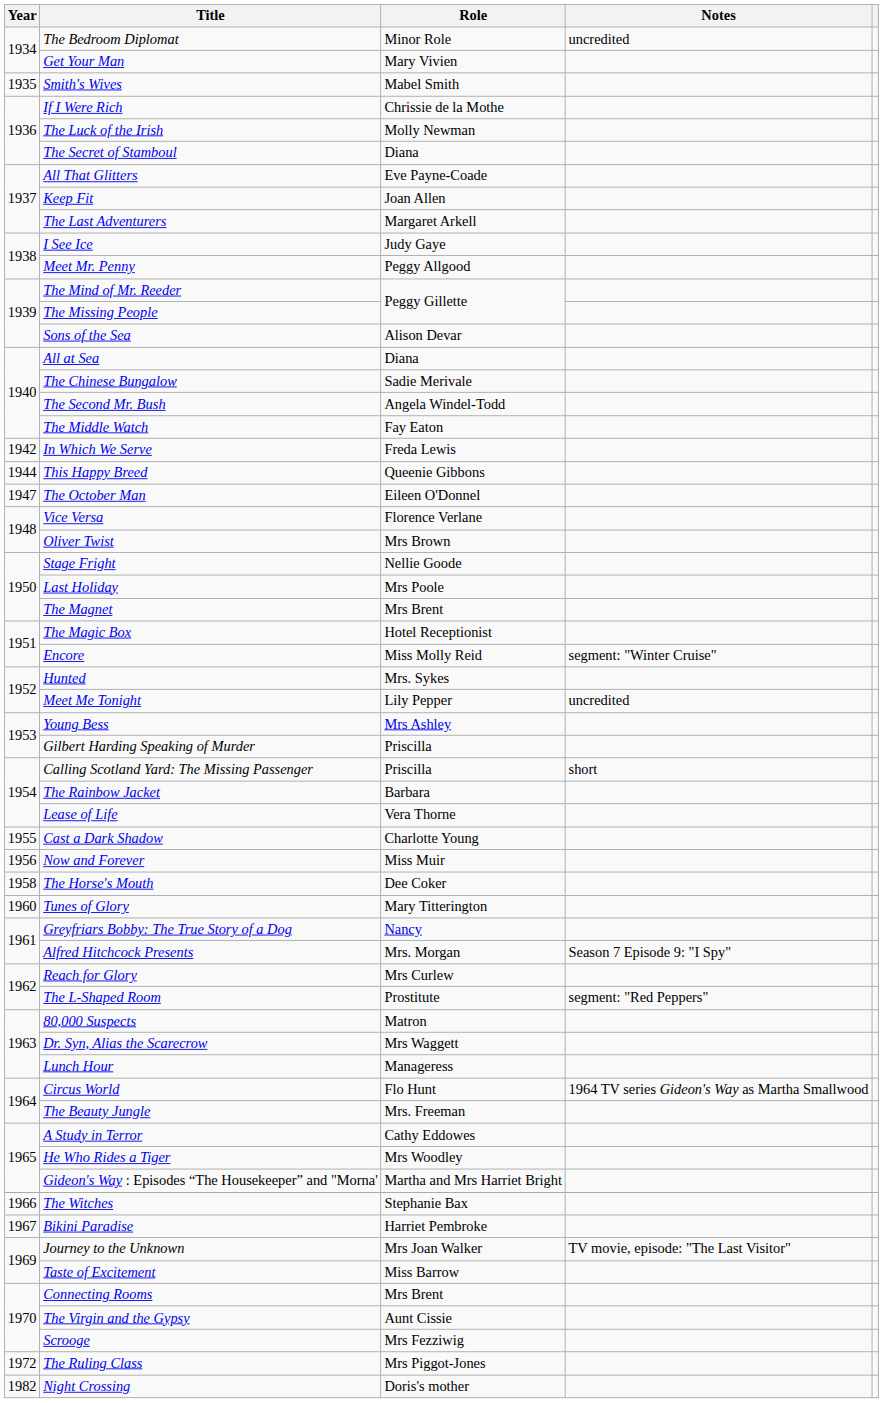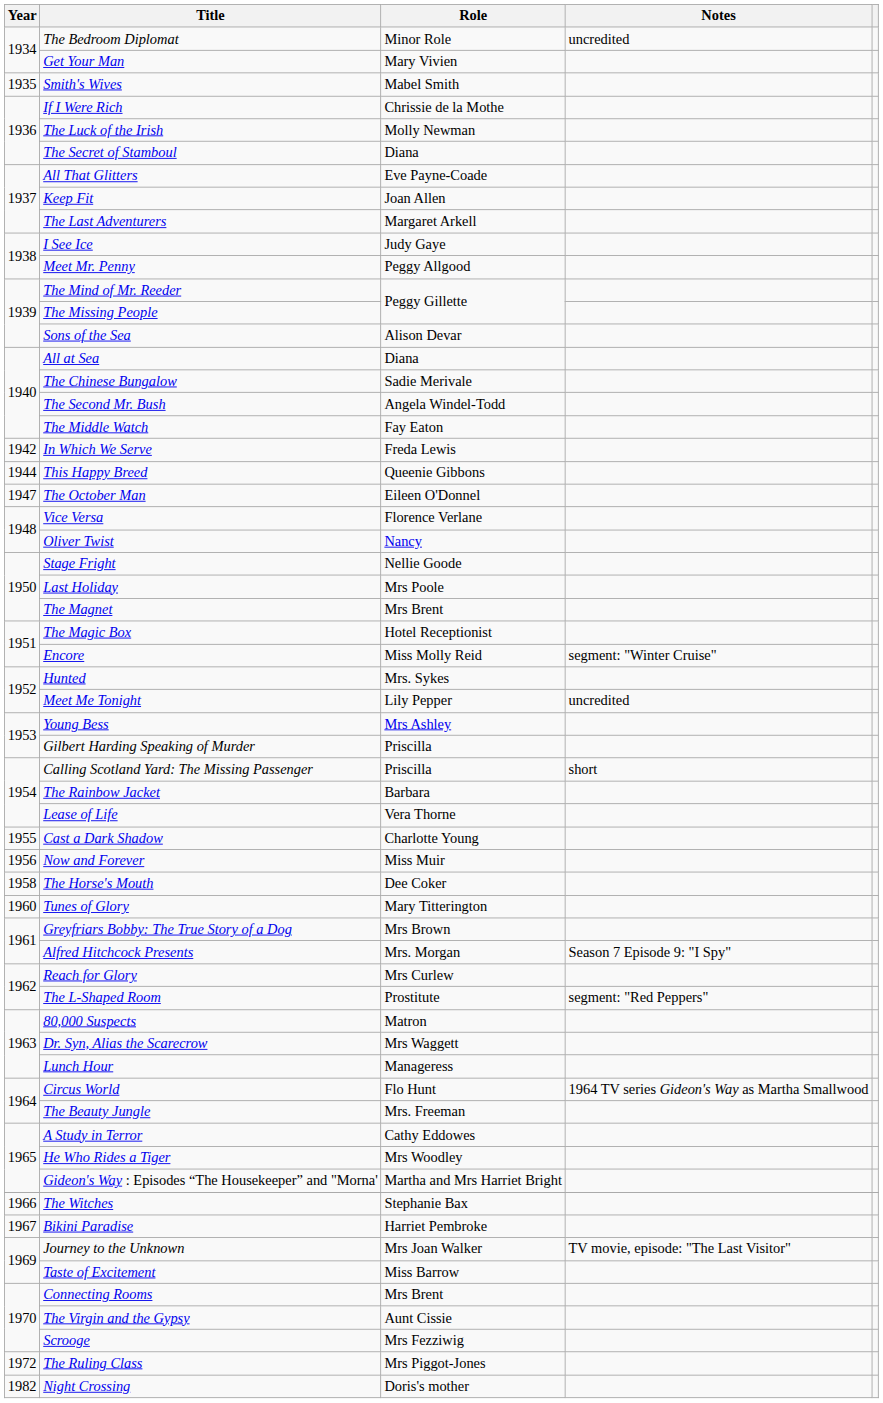(417, 541) Mrs Brown -> (403, 541) Nancy
(403, 929) Nancy -> (417, 929) Mrs Brown
